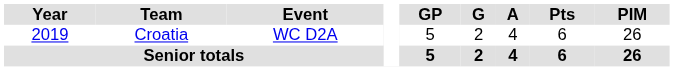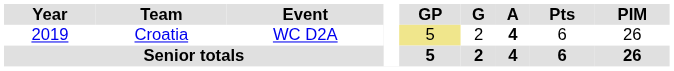(430, 35) no background -> (430, 35) khaki background
(513, 35) normal -> (513, 35) bold
